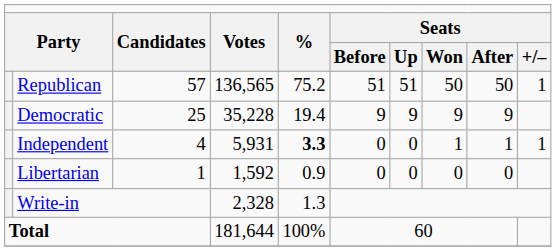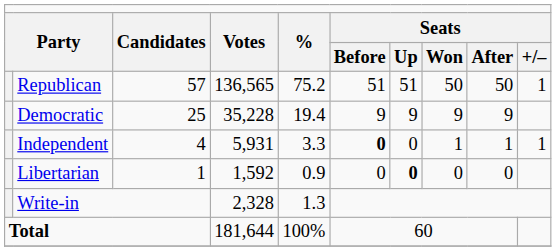(314, 144) bold -> (314, 144) normal
(381, 144) normal -> (381, 144) bold
(413, 173) normal -> (413, 173) bold
